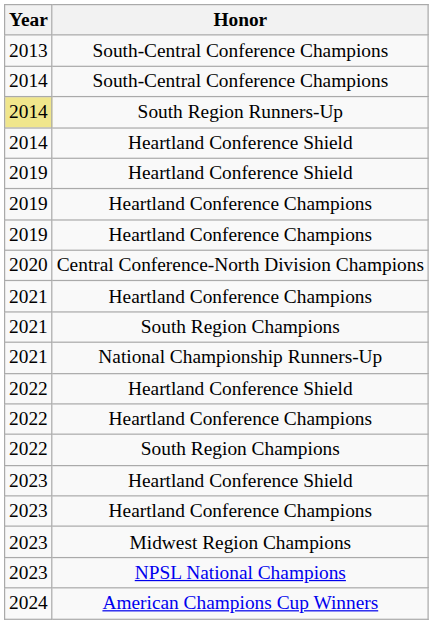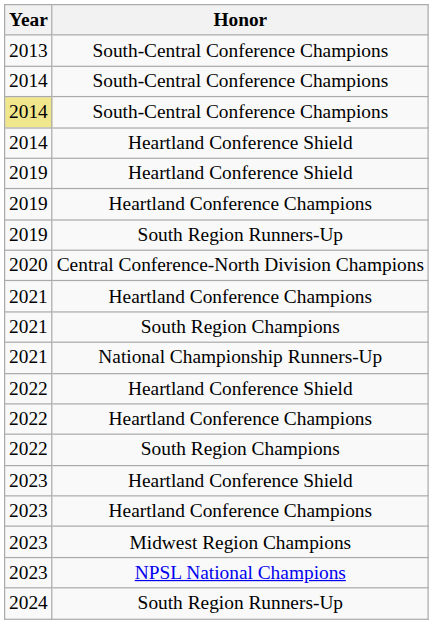(240, 111) South Region Runners-Up -> (240, 111) South-Central Conference Champions
(240, 234) Heartland Conference Champions -> (240, 234) South Region Runners-Up
(240, 603) American Champions Cup Winners -> (240, 603) South Region Runners-Up
